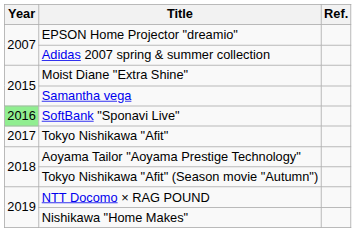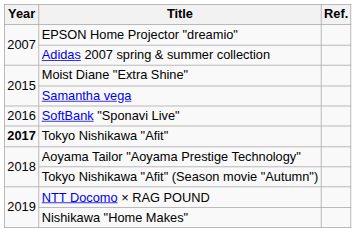(22, 116) lightgreen background -> (22, 116) no background
(22, 136) normal -> (22, 136) bold
